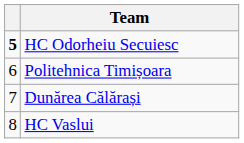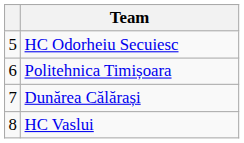(13, 44) bold -> (13, 44) normal
